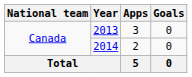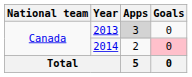(136, 30) no background -> (136, 30) lightgrey background
(169, 47) no background -> (169, 47) pink background
